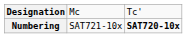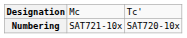(153, 26) bold -> (153, 26) normal
